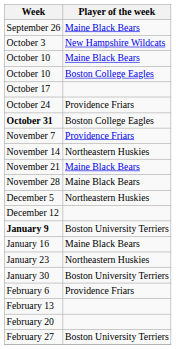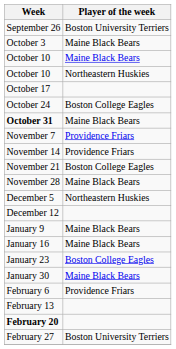(102, 27) Maine Black Bears -> (117, 27) Boston University Terriers
(115, 43) New Hampshire Wildcats -> (102, 43) Maine Black Bears
(109, 74) Boston College Eagles -> (107, 74) Northeastern Huskies
(100, 105) Providence Friars -> (109, 105) Boston College Eagles
(109, 120) Boston College Eagles -> (102, 120) Maine Black Bears
(107, 151) Northeastern Huskies -> (100, 151) Providence Friars
(102, 167) Maine Black Bears -> (109, 167) Boston College Eagles
(28, 228) bold -> (25, 228) normal
(117, 228) Boston University Terriers -> (102, 228) Maine Black Bears
(107, 259) Northeastern Huskies -> (109, 259) Boston College Eagles
(117, 275) Boston University Terriers -> (102, 275) Maine Black Bears
(30, 321) normal -> (32, 321) bold
